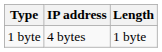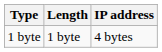columns swapped: (134, 15) <-> (77, 15)
